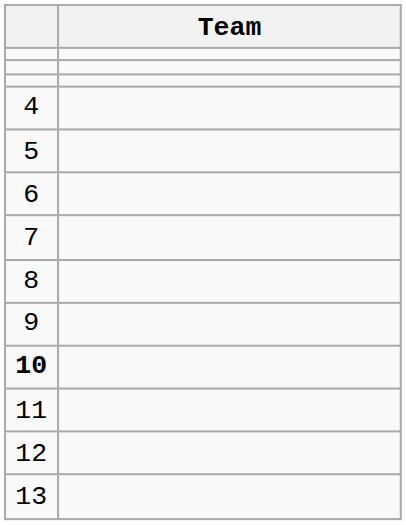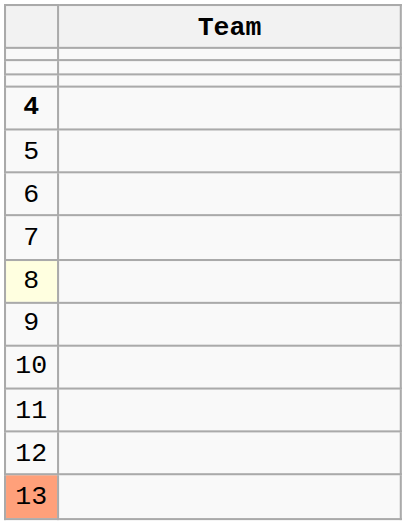(31, 108) normal -> (31, 108) bold
(31, 281) no background -> (31, 281) lightyellow background
(31, 367) bold -> (31, 367) normal
(31, 497) no background -> (31, 497) lightsalmon background
